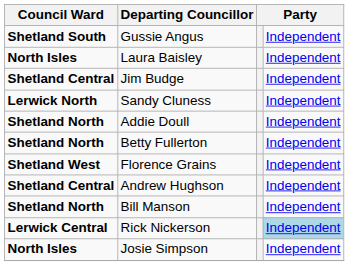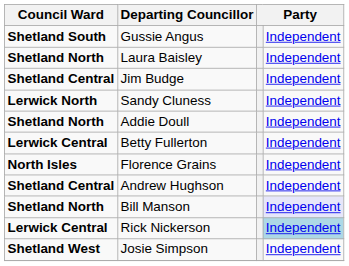(42, 57) North Isles -> (56, 57) Shetland North
(56, 143) Shetland North -> (58, 143) Lerwick Central
(54, 164) Shetland West -> (42, 164) North Isles
(303, 206) no background -> (303, 206) lavender background
(42, 249) North Isles -> (54, 249) Shetland West
